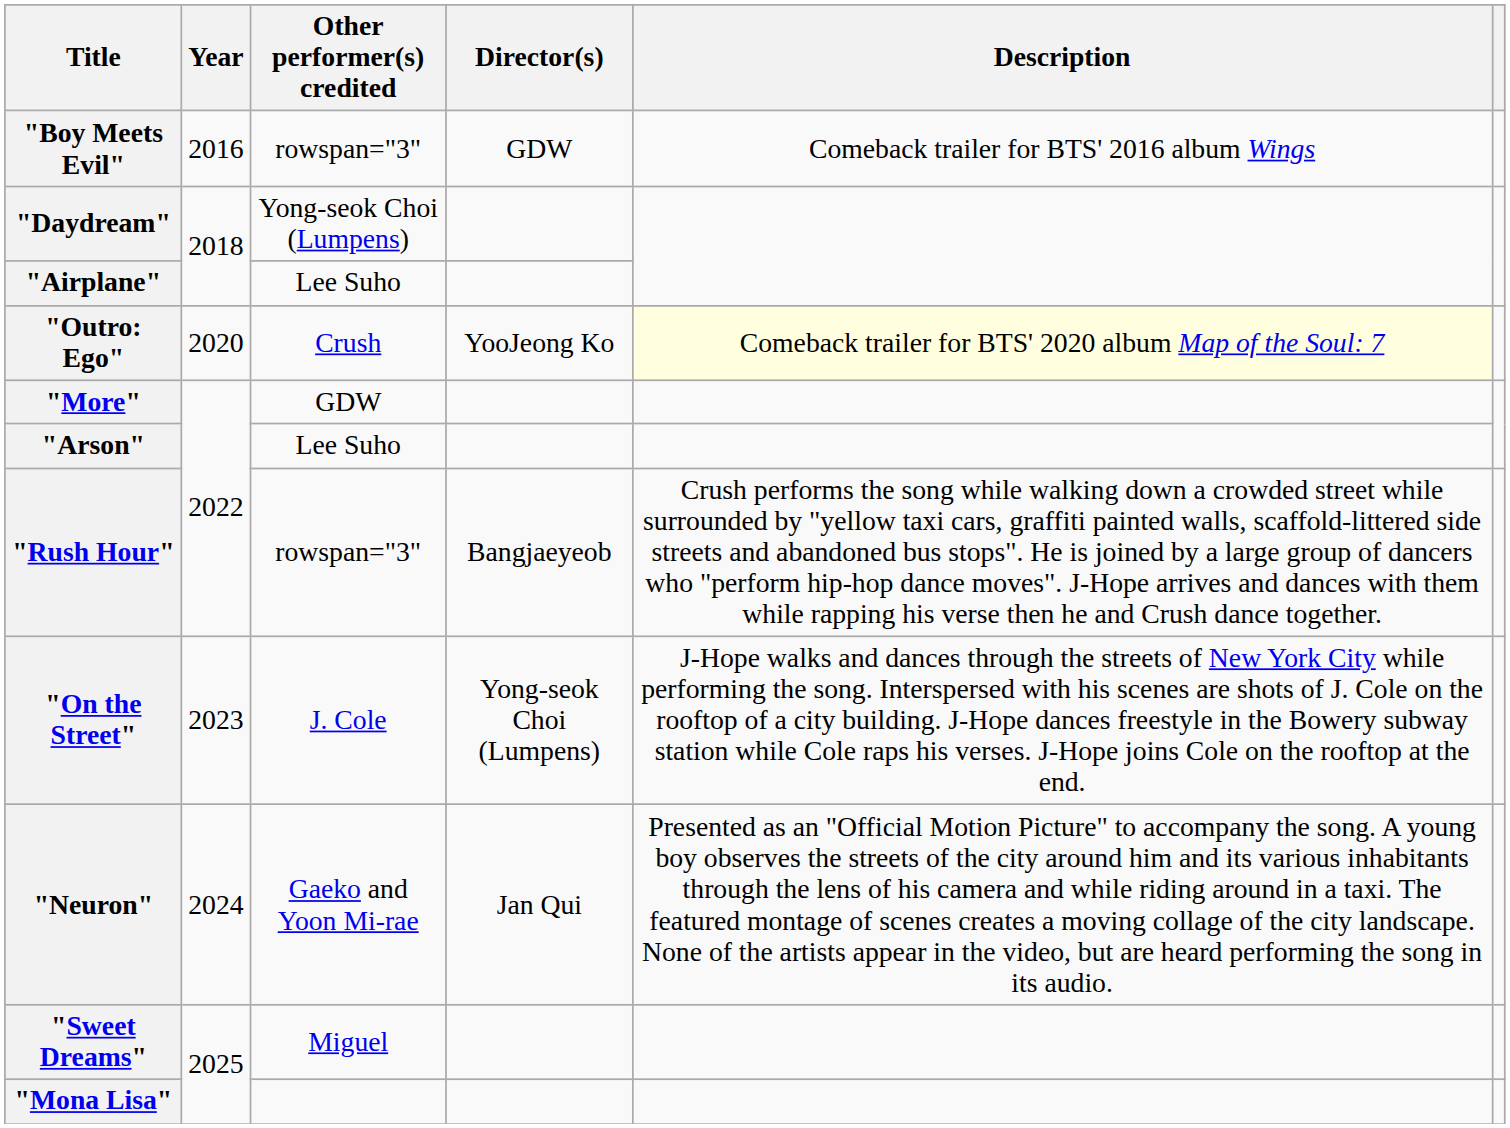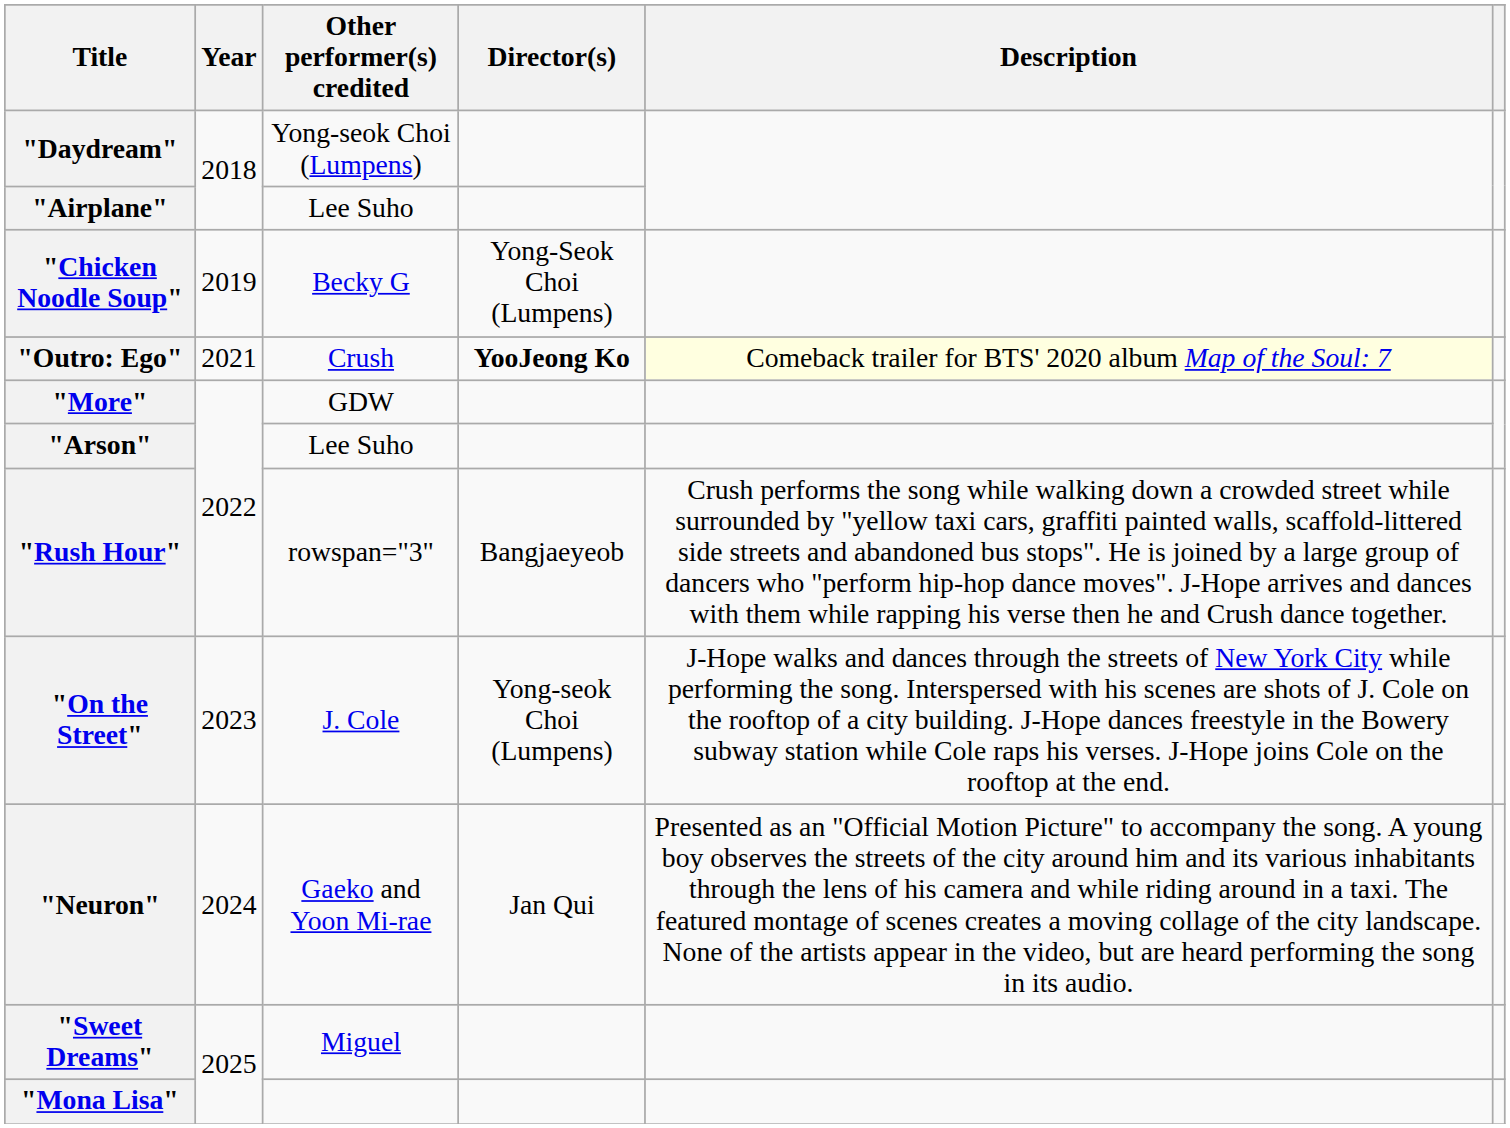- row: (93, 148)
+ row: (100, 282)
(216, 342) 2020 -> (229, 357) 2021
(539, 342) normal -> (552, 357) bold
